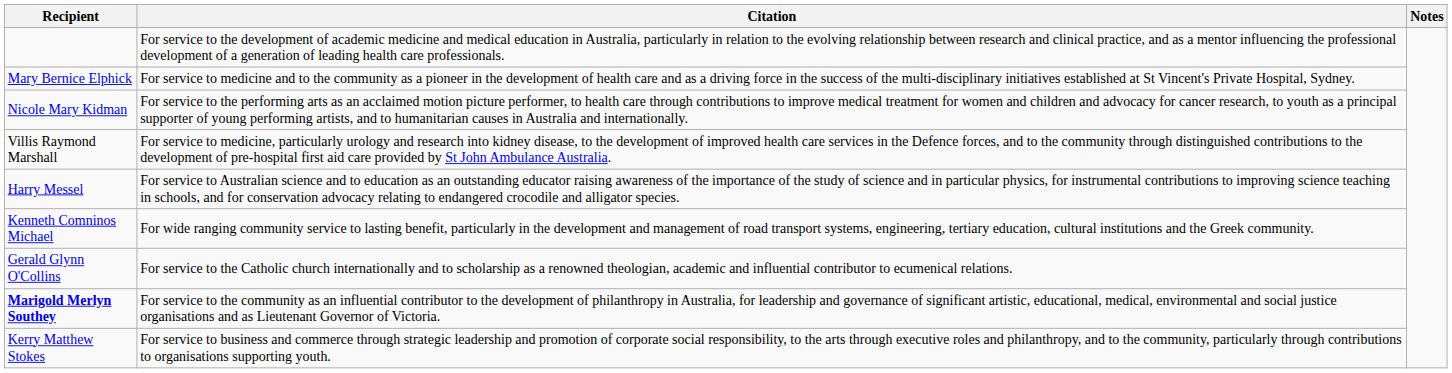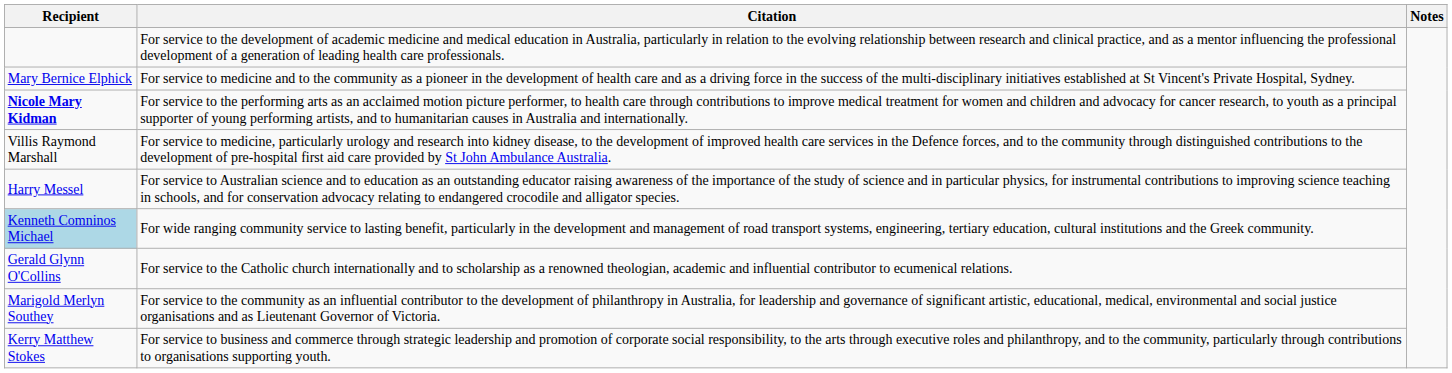(67, 110) normal -> (45, 110) bold
(62, 229) no background -> (62, 229) lightblue background
(60, 308) bold -> (56, 308) normal
